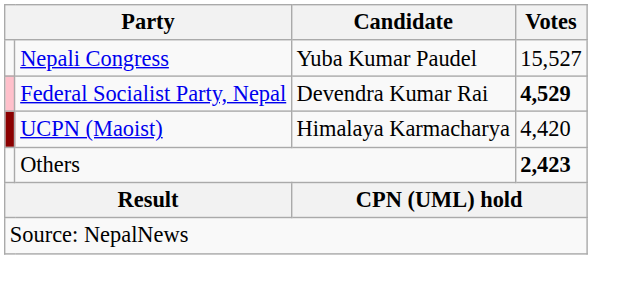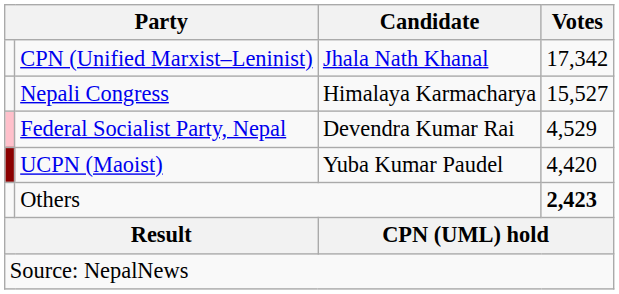+ row: (166, 57)
(387, 57) Yuba Kumar Paudel -> (430, 93) Himalaya Karmacharya
(545, 93) bold -> (572, 128) normal
(403, 128) Himalaya Karmacharya -> (413, 164) Yuba Kumar Paudel
